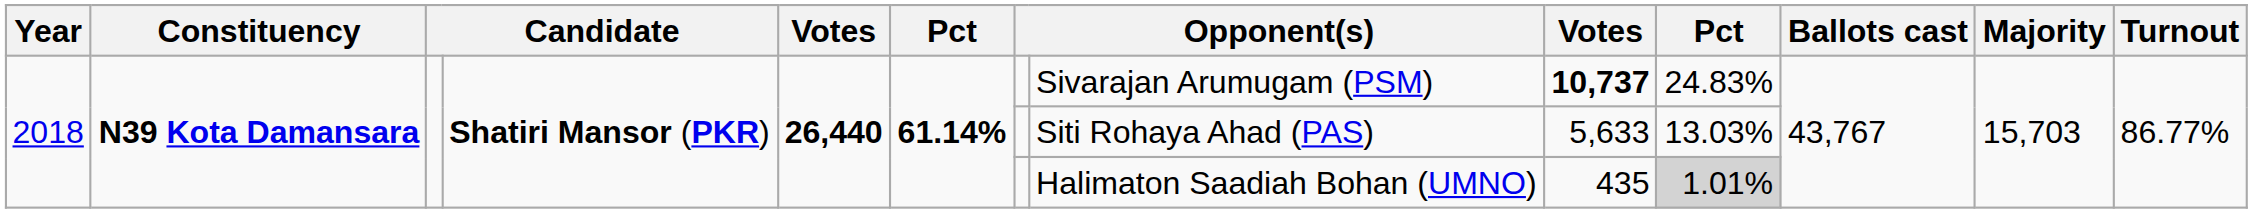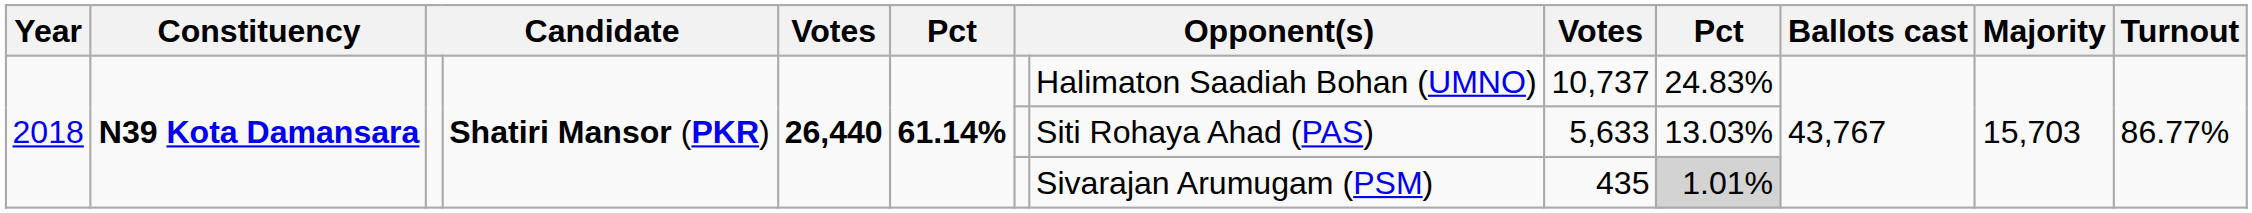(1235, 81) Sivarajan Arumugam (PSM) -> (1286, 81) Halimaton Saadiah Bohan (UMNO)
(1601, 81) bold -> (1601, 81) normal
(1286, 183) Halimaton Saadiah Bohan (UMNO) -> (1235, 183) Sivarajan Arumugam (PSM)
